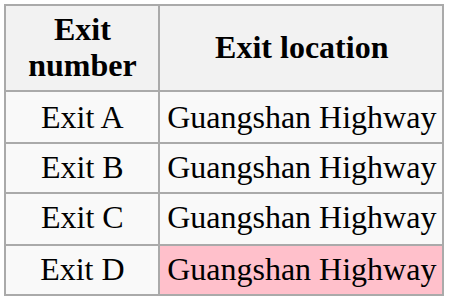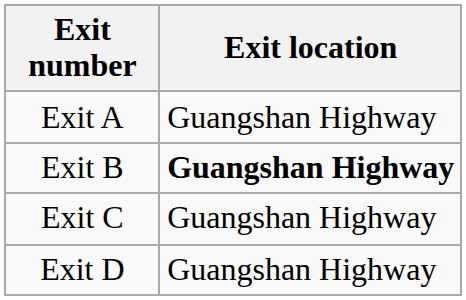(302, 167) normal -> (311, 167) bold
(302, 268) pink background -> (302, 268) no background
